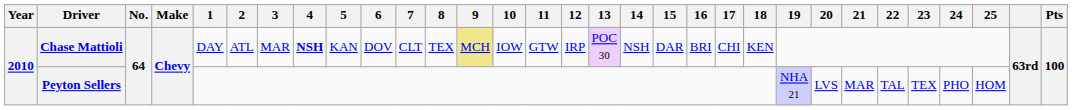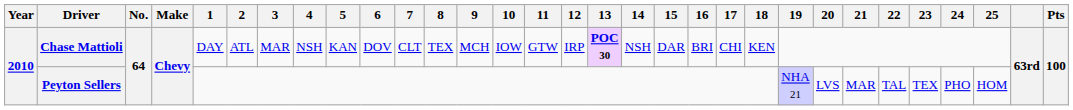(310, 46) bold -> (309, 46) normal
(475, 46) khaki background -> (474, 46) no background
(604, 46) normal -> (605, 46) bold
